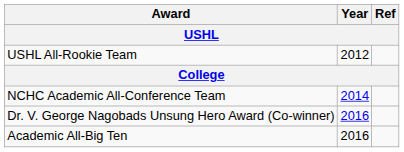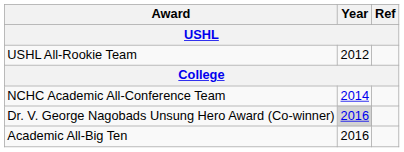(355, 116) no background -> (355, 116) lightgrey background
